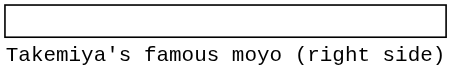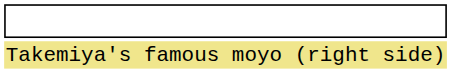(226, 55) no background -> (226, 55) khaki background
